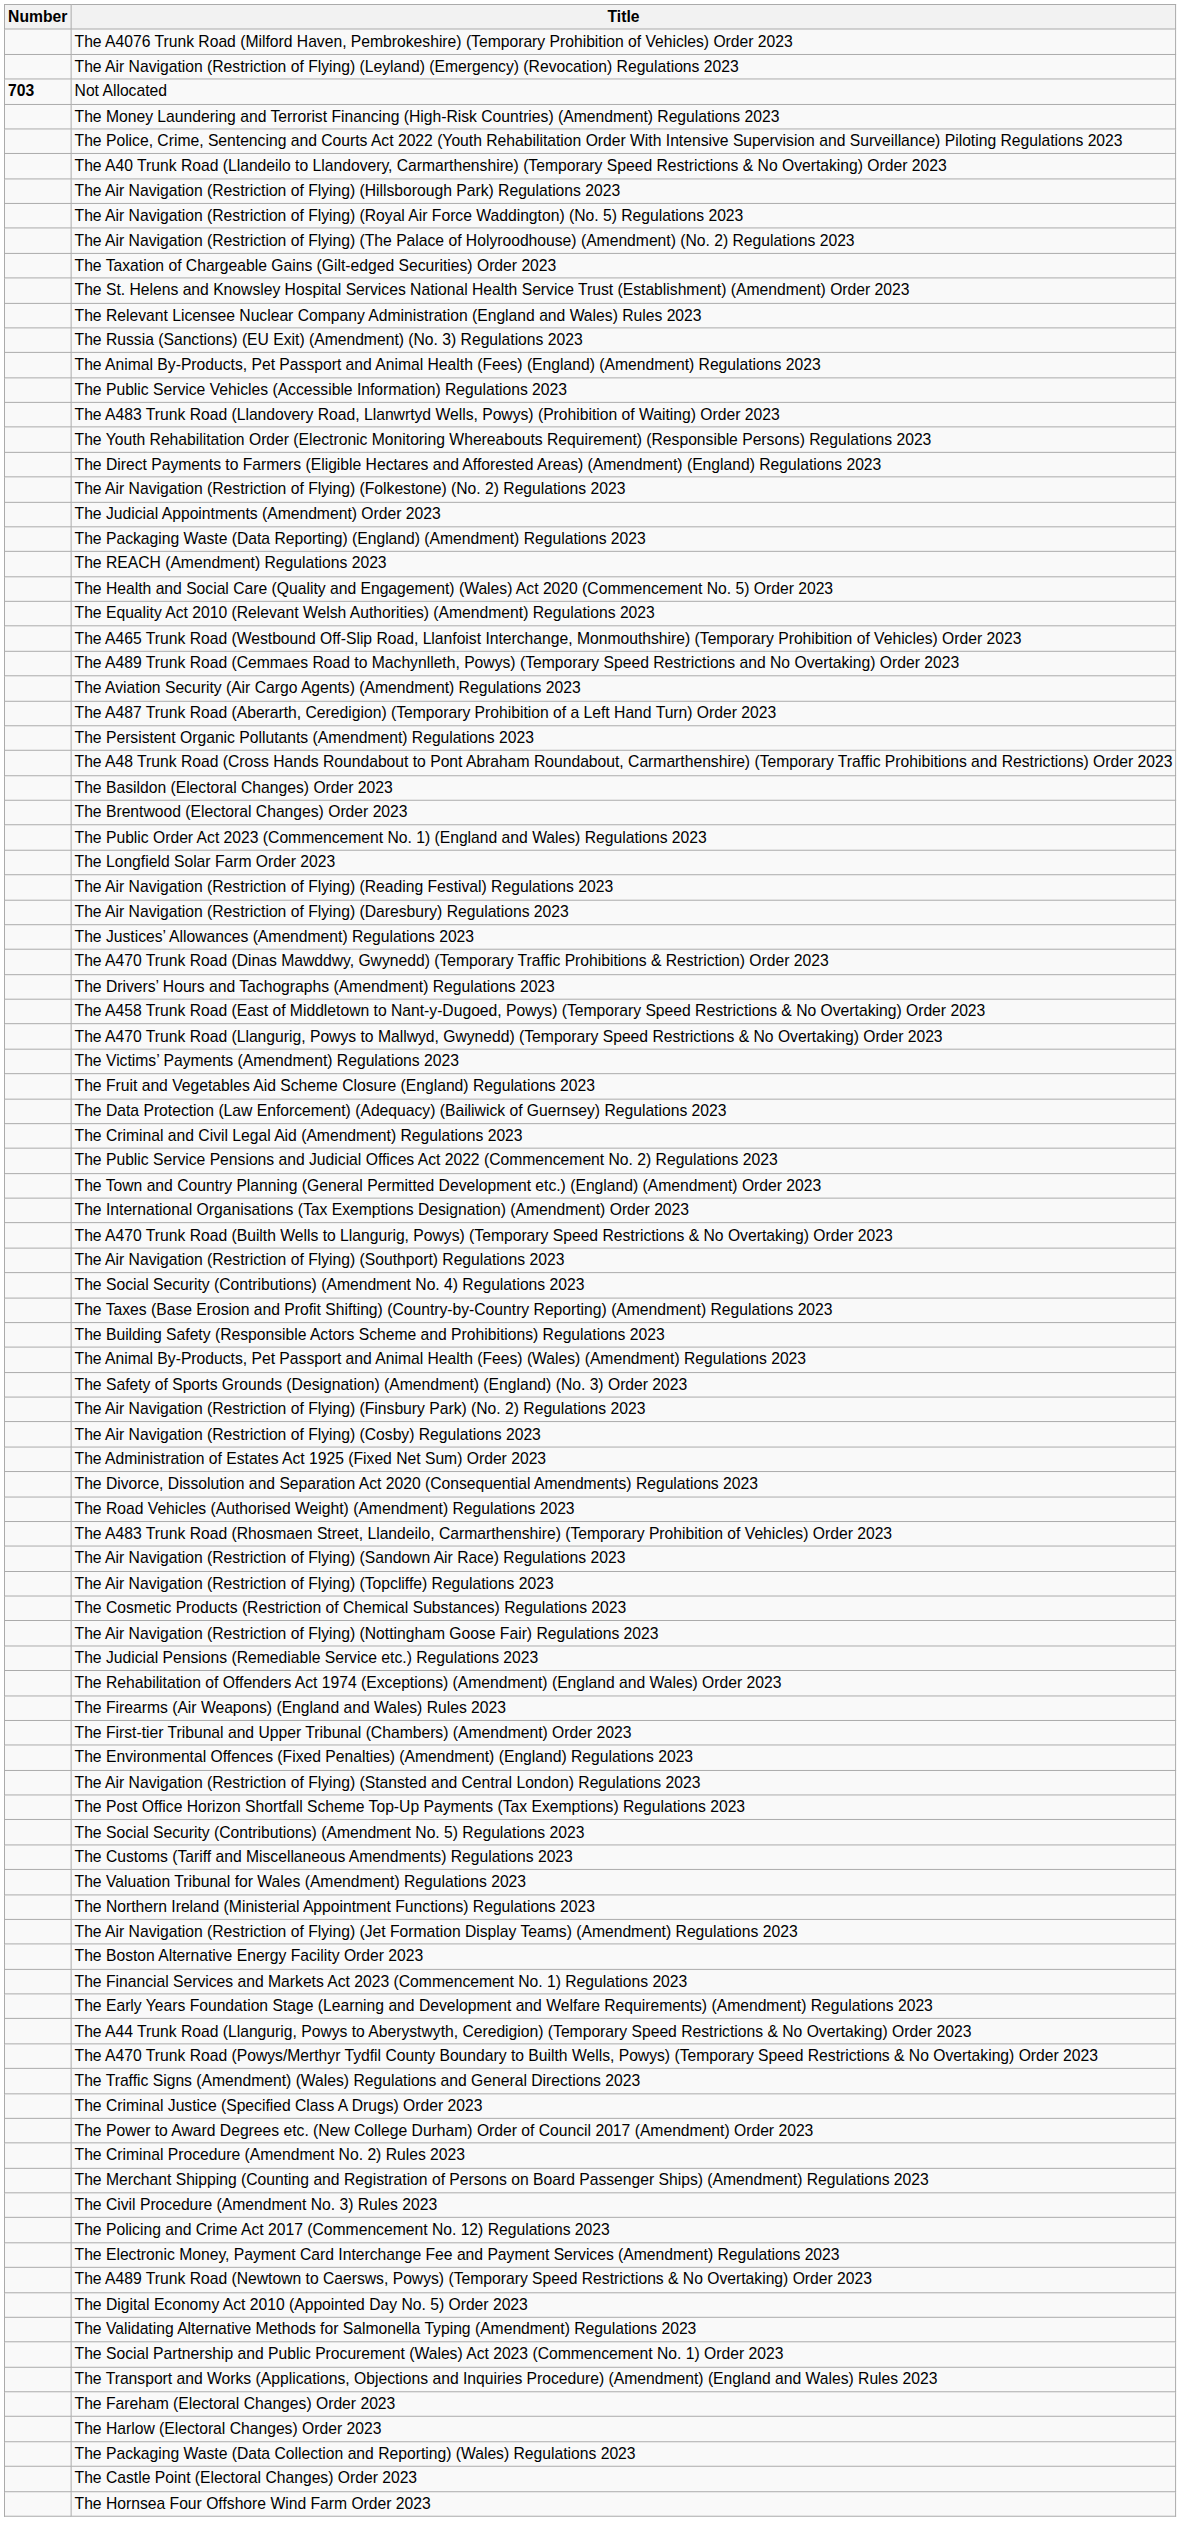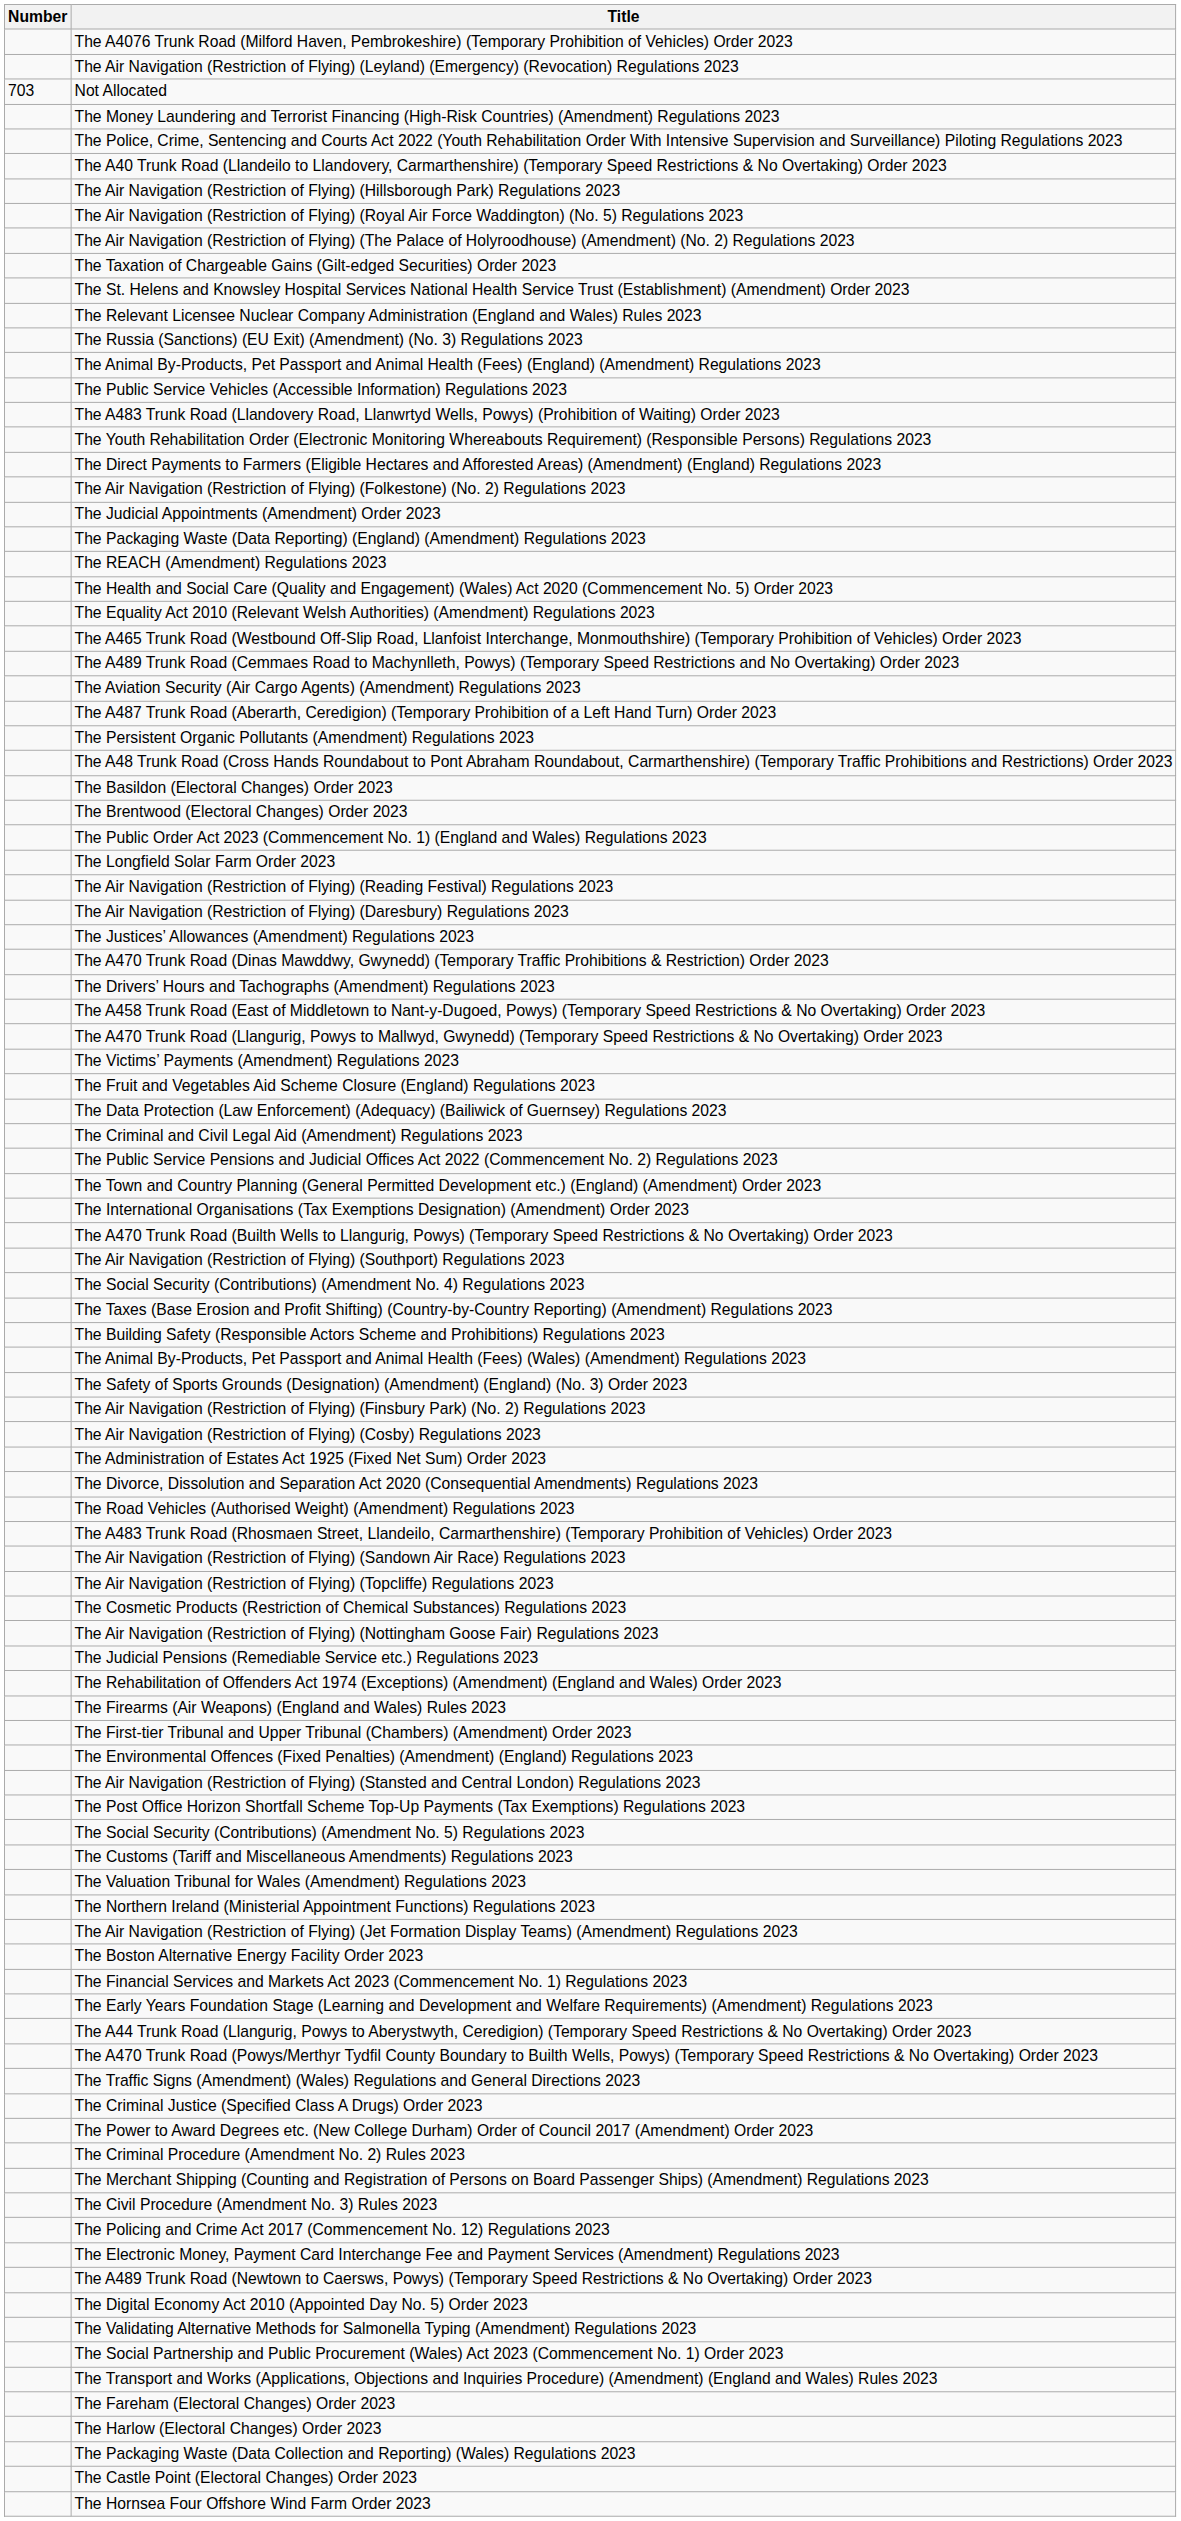(21, 91) bold -> (21, 91) normal
